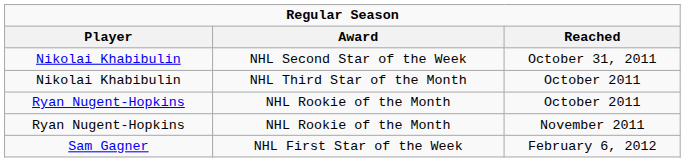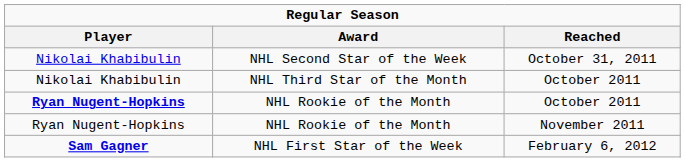(108, 103) normal -> (108, 103) bold
(108, 146) normal -> (108, 146) bold
